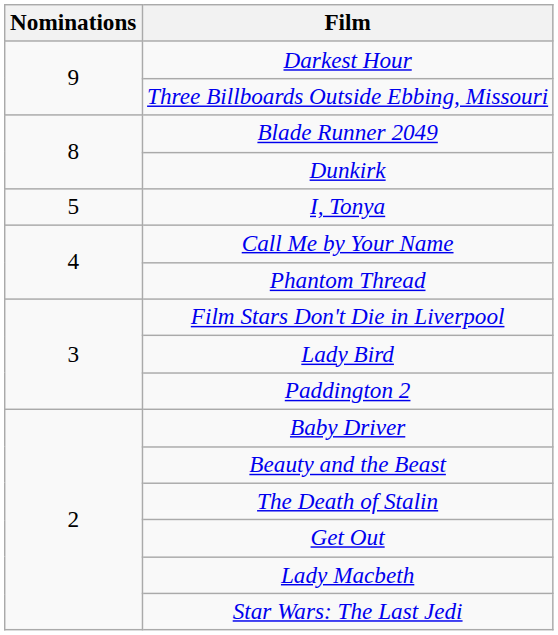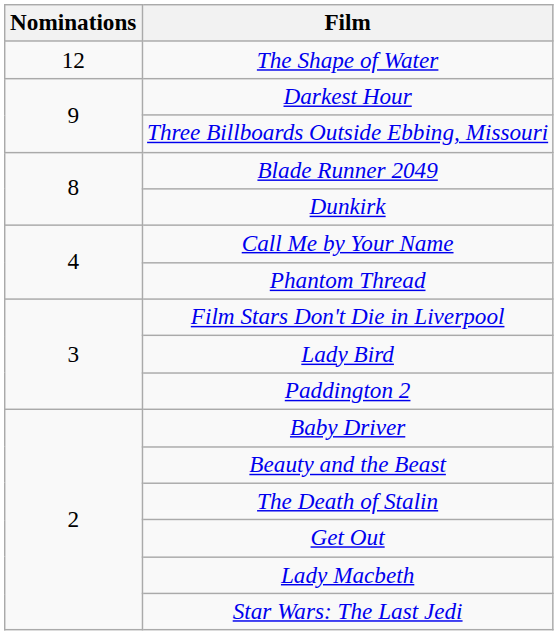+ row: (348, 59)
- row: (348, 206)
